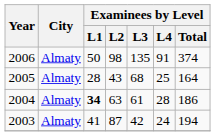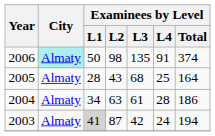(61, 57) no background -> (61, 57) paleturquoise background
(94, 99) bold -> (94, 99) normal
(94, 120) no background -> (94, 120) lightgrey background
